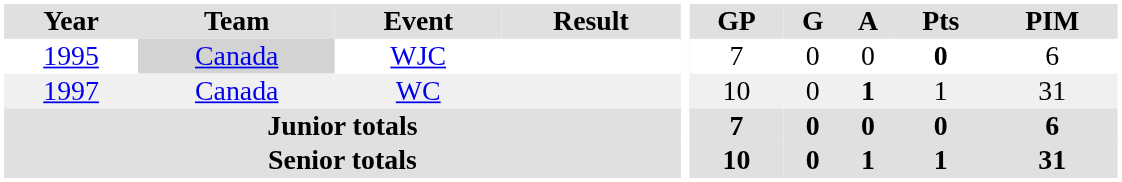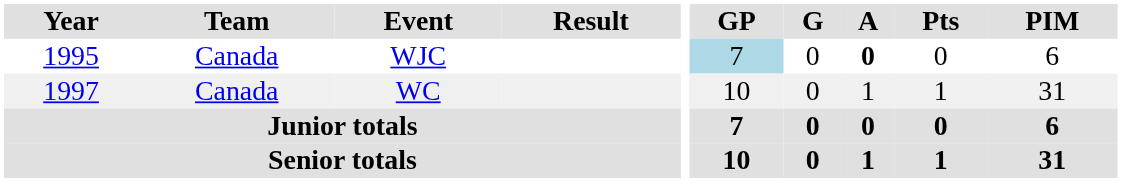(237, 55) lightgrey background -> (237, 55) no background
(736, 55) no background -> (736, 55) lightblue background
(868, 55) normal -> (868, 55) bold
(941, 55) bold -> (941, 55) normal
(868, 90) bold -> (868, 90) normal
